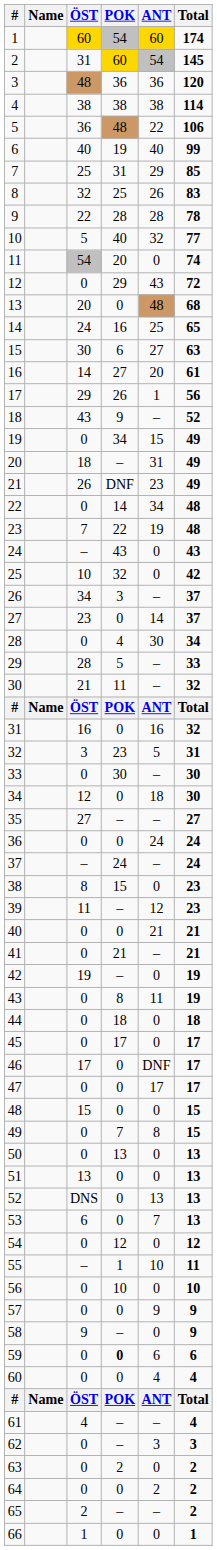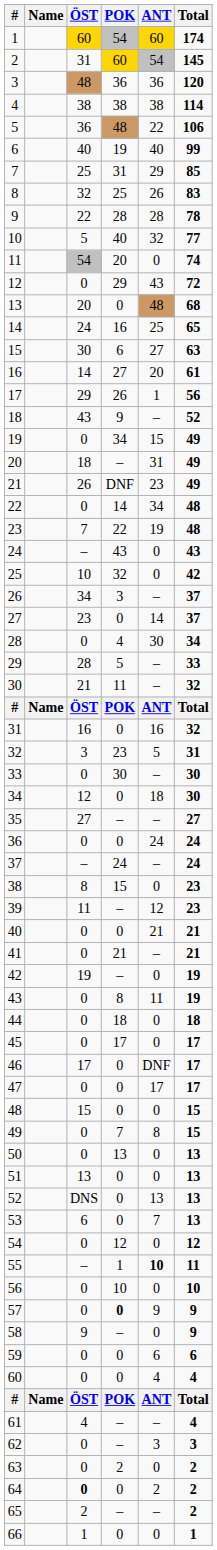(156, 1266) normal -> (156, 1266) bold
(120, 1310) normal -> (120, 1310) bold
(120, 1355) bold -> (120, 1355) normal
(84, 1489) normal -> (84, 1489) bold
